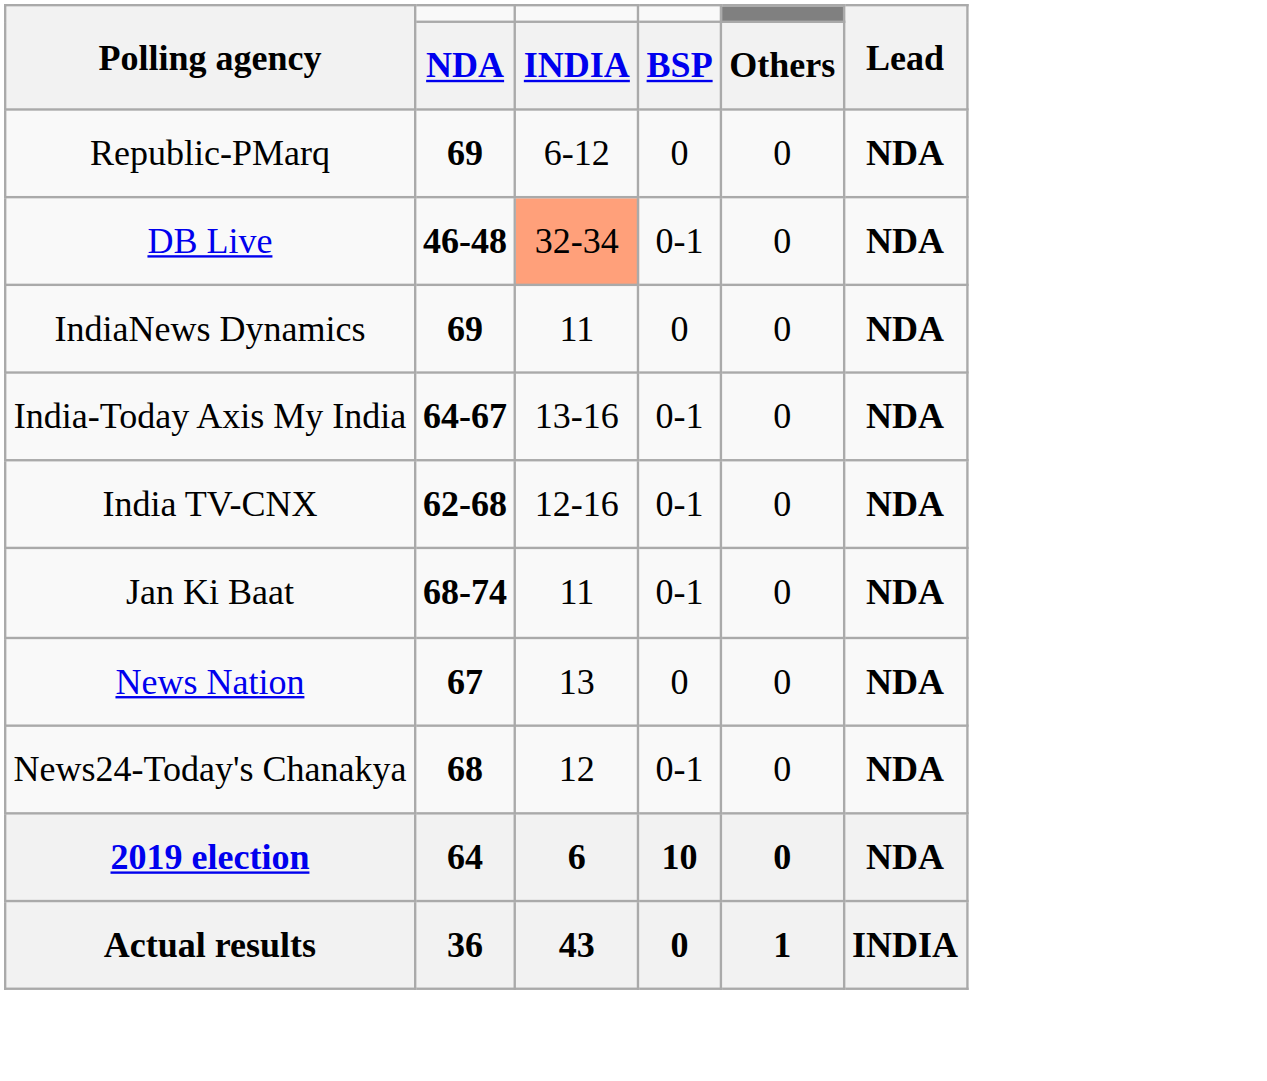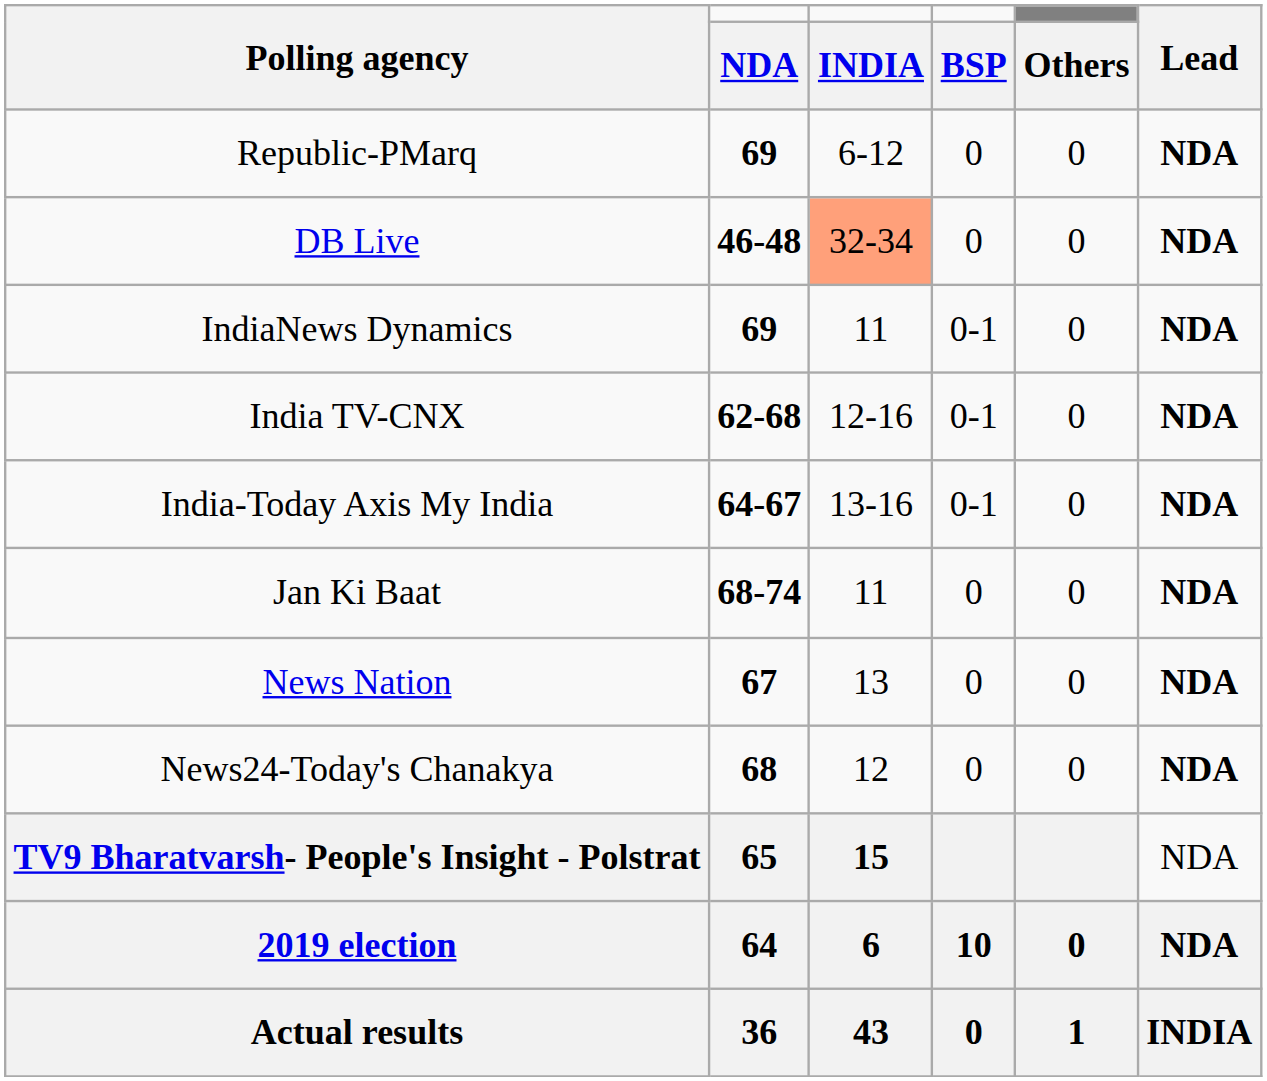(680, 241) 0-1 -> (974, 241) 0
(680, 328) 0 -> (974, 328) 0-1
rows swapped: (210, 504) <-> (210, 416)
(680, 592) 0-1 -> (974, 592) 0
(680, 768) 0-1 -> (974, 768) 0
+ row: (357, 855)
